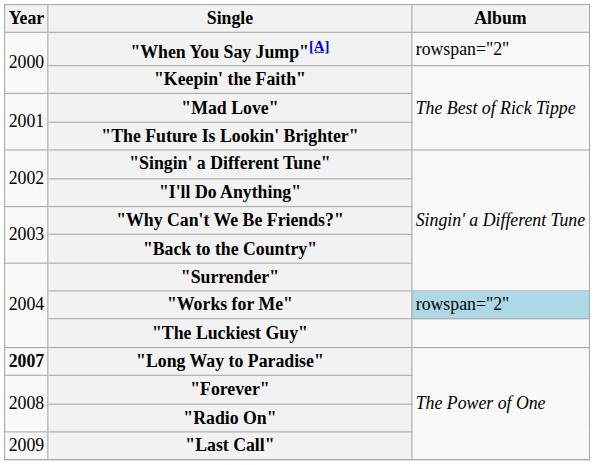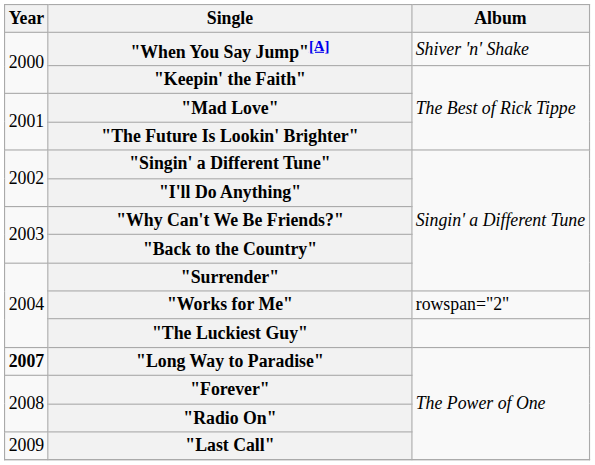(463, 49) rowspan="2" -> (472, 49) Shiver 'n' Shake
(463, 305) lightblue background -> (463, 305) no background
